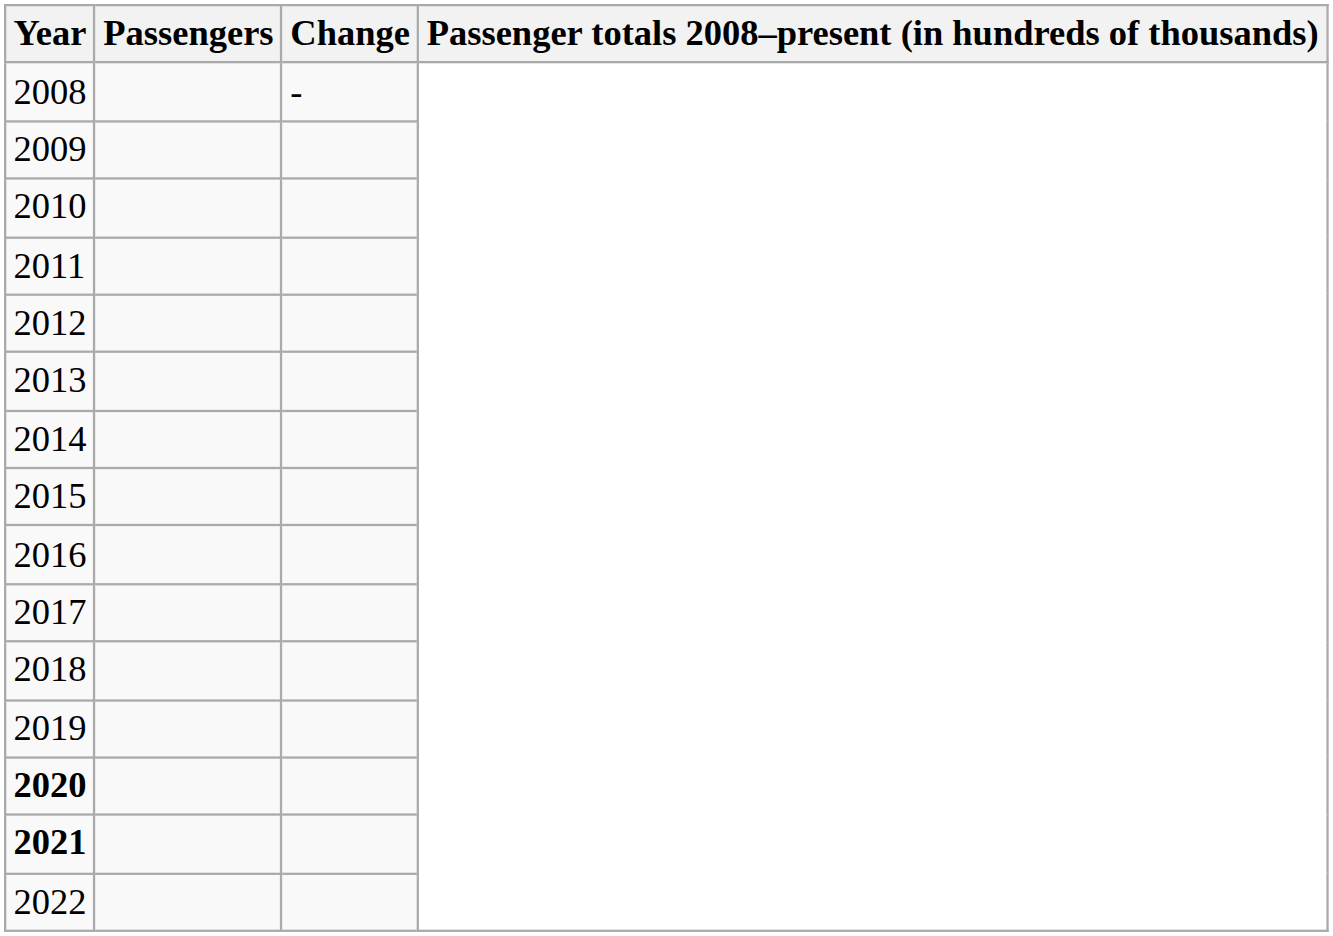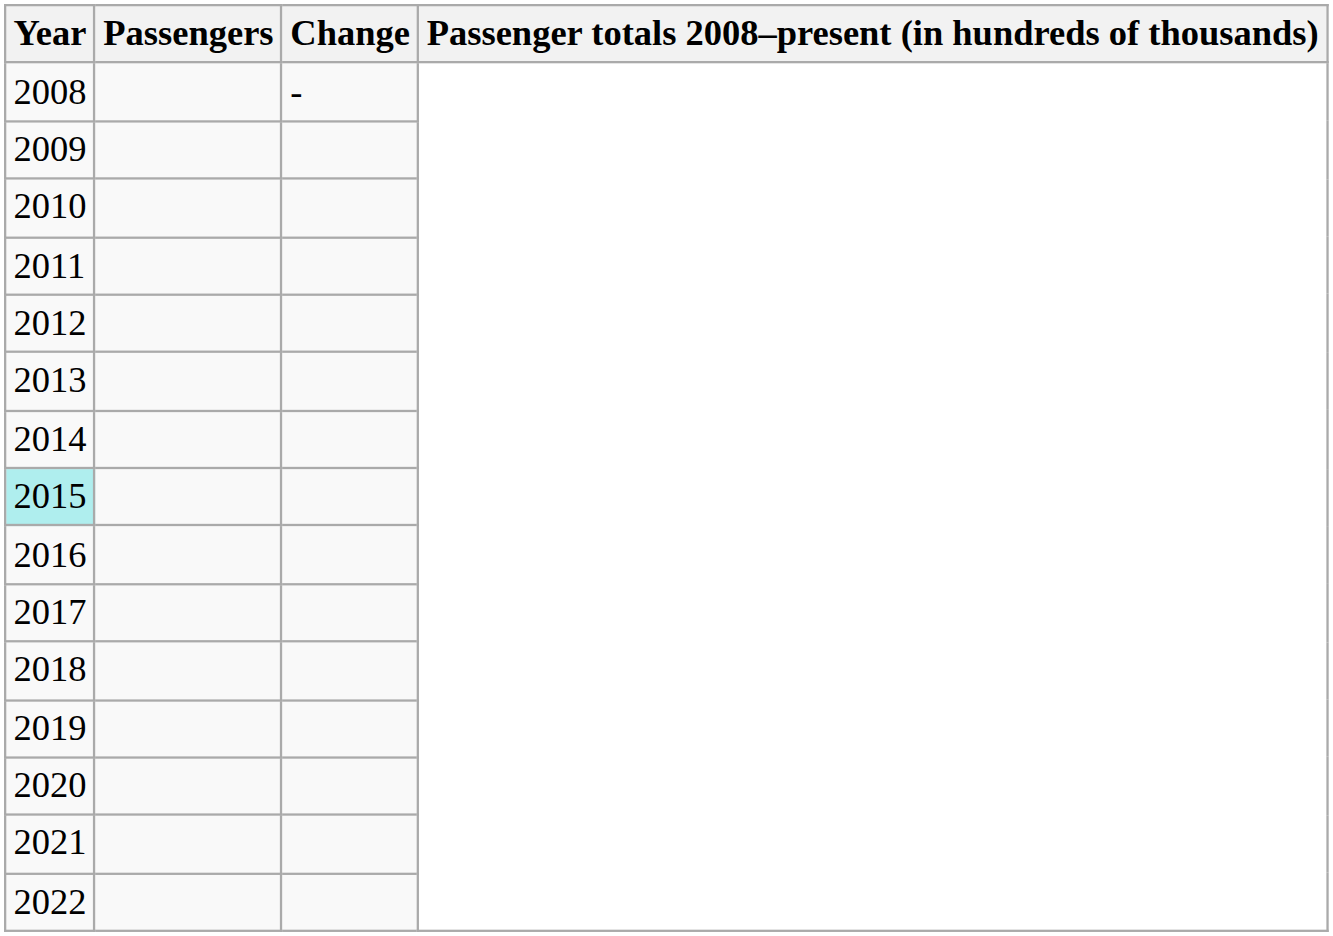(50, 496) no background -> (50, 496) paleturquoise background
(50, 785) bold -> (50, 785) normal
(50, 843) bold -> (50, 843) normal
